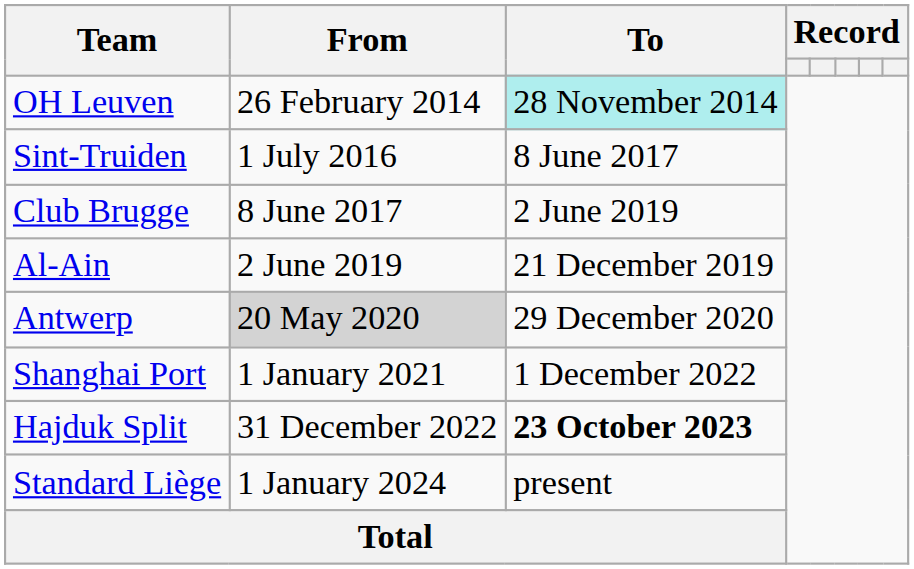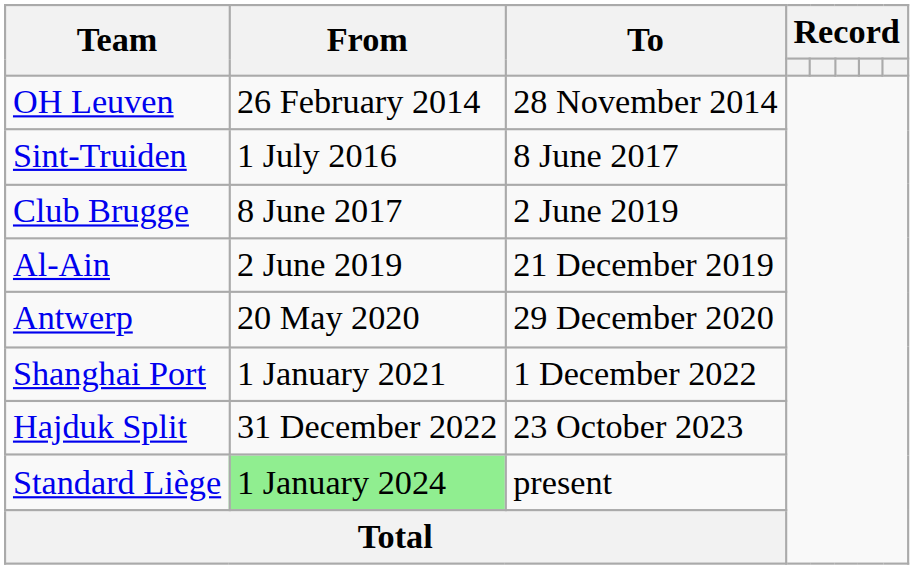(645, 101) paleturquoise background -> (645, 101) no background
(328, 318) lightgrey background -> (328, 318) no background
(633, 427) bold -> (628, 427) normal
(342, 481) no background -> (342, 481) lightgreen background
